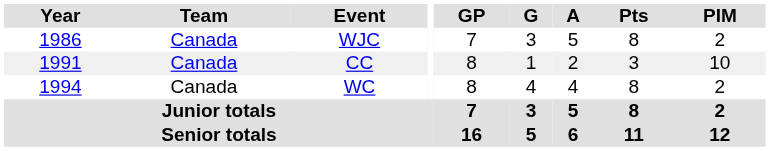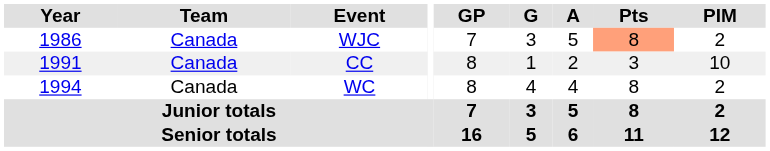(634, 39) no background -> (634, 39) lightsalmon background
